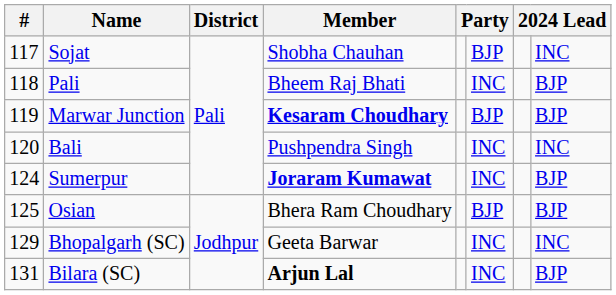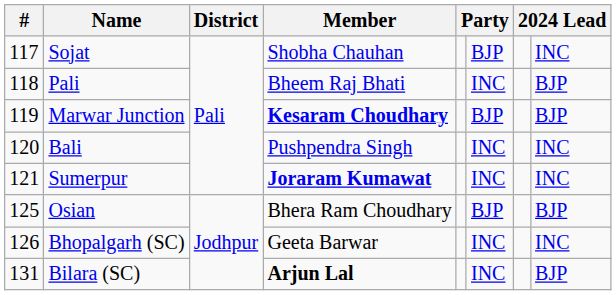(24, 178) 124 -> (24, 178) 121
(551, 178) BJP -> (552, 178) INC
(24, 242) 129 -> (24, 242) 126
